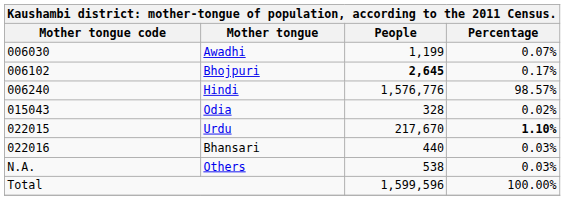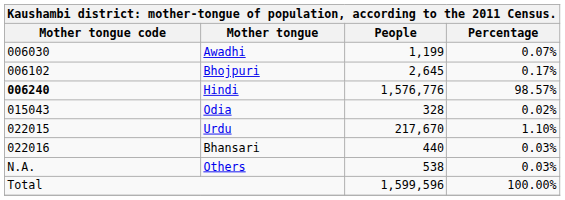(426, 71) bold -> (426, 71) normal
(28, 90) normal -> (28, 90) bold
(539, 128) bold -> (539, 128) normal
